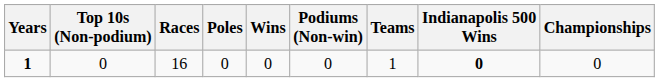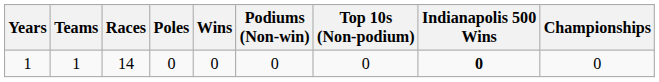columns swapped: (393, 27) <-> (103, 27)
(28, 63) bold -> (28, 63) normal
(179, 63) 16 -> (126, 63) 14
